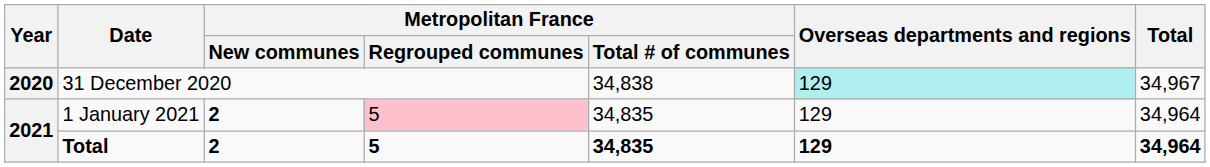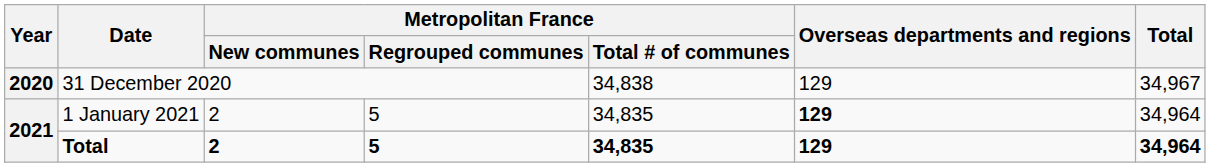(815, 83) paleturquoise background -> (815, 83) no background
(214, 114) bold -> (214, 114) normal
(374, 114) pink background -> (374, 114) no background
(815, 114) normal -> (815, 114) bold
